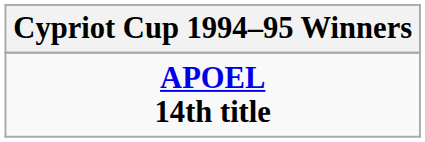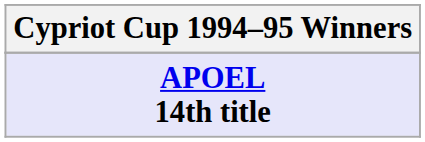(213, 94) no background -> (213, 94) lavender background
